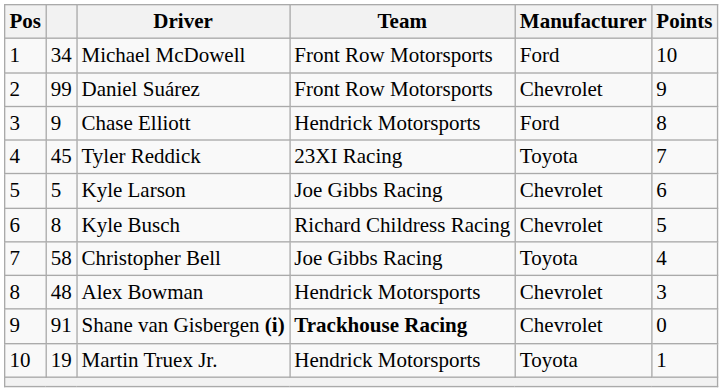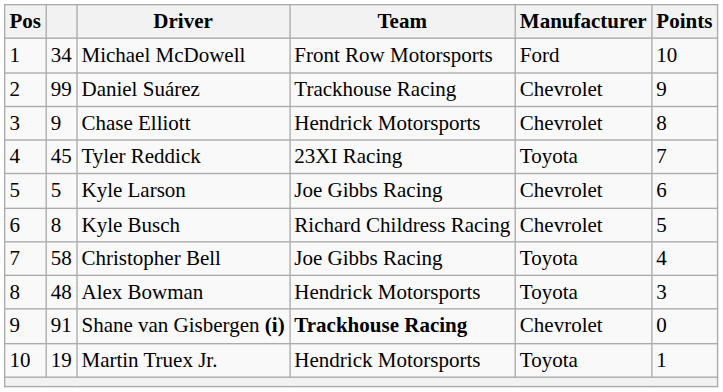(394, 88) Front Row Motorsports -> (375, 88) Trackhouse Racing
(540, 122) Ford -> (561, 122) Chevrolet
(561, 291) Chevrolet -> (549, 291) Toyota
